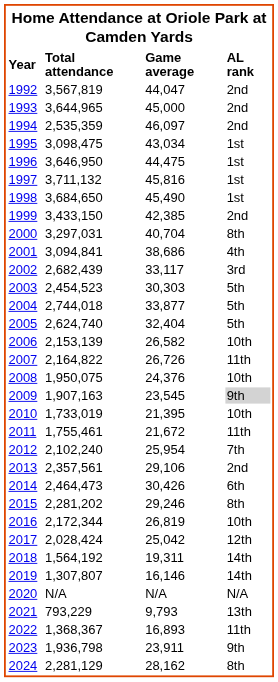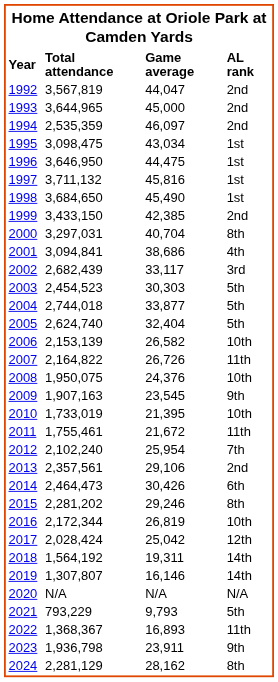(236, 395) lightgrey background -> (236, 395) no background
(239, 612) 13th -> (236, 612) 5th
